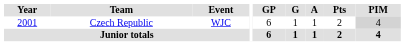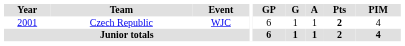(340, 22) normal -> (340, 22) bold
(378, 22) lightgrey background -> (378, 22) no background
